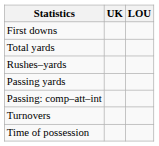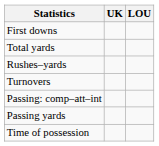rows swapped: (36, 81) <-> (29, 115)
